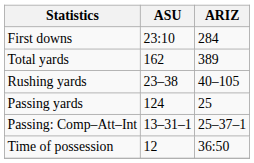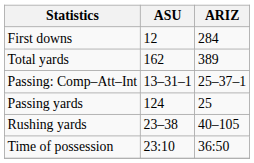(159, 37) 23:10 -> (150, 37) 12
rows swapped: (47, 81) <-> (72, 125)
(150, 147) 12 -> (159, 147) 23:10
